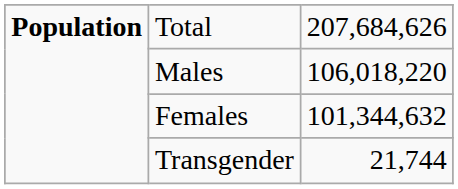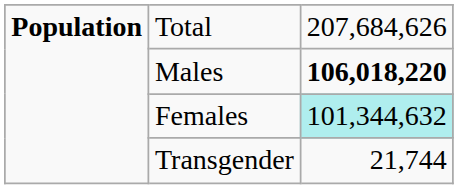(377, 71) normal -> (377, 71) bold
(377, 115) no background -> (377, 115) paleturquoise background
